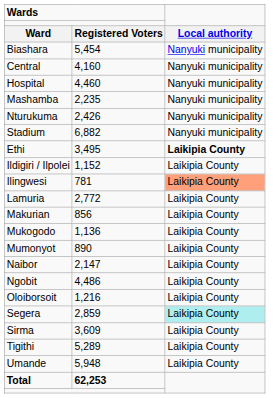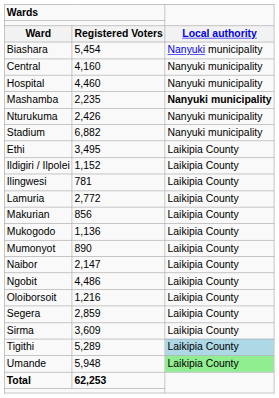(215, 100) normal -> (220, 100) bold
(206, 149) bold -> (203, 149) normal
(203, 182) lightsalmon background -> (203, 182) no background
(203, 314) paleturquoise background -> (203, 314) no background
(203, 347) no background -> (203, 347) lightblue background
(203, 363) no background -> (203, 363) lightgreen background
